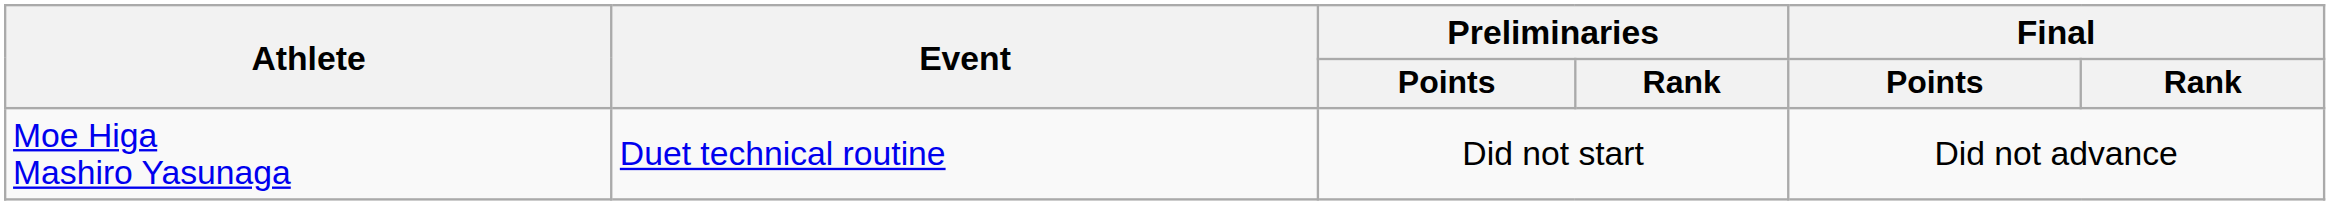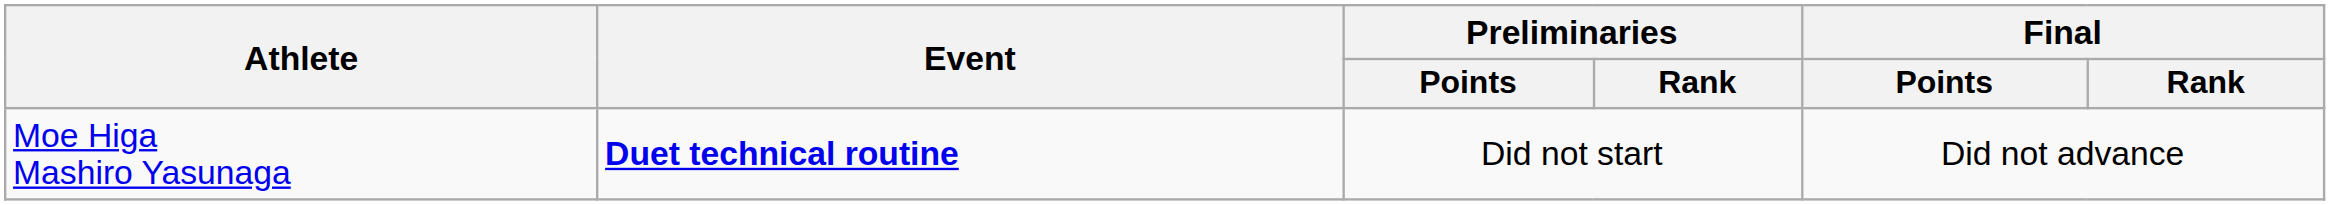(783, 154) normal -> (782, 154) bold
